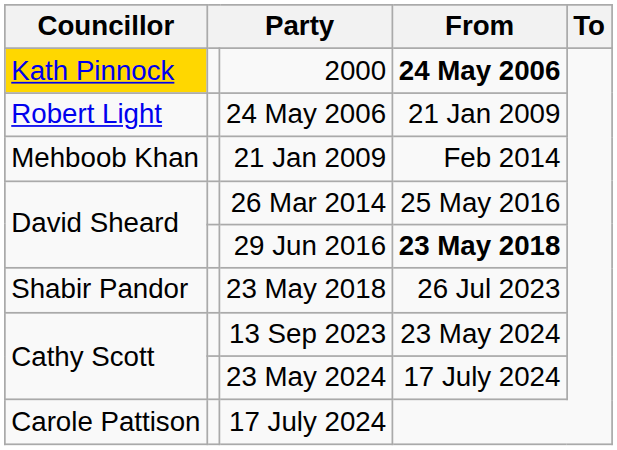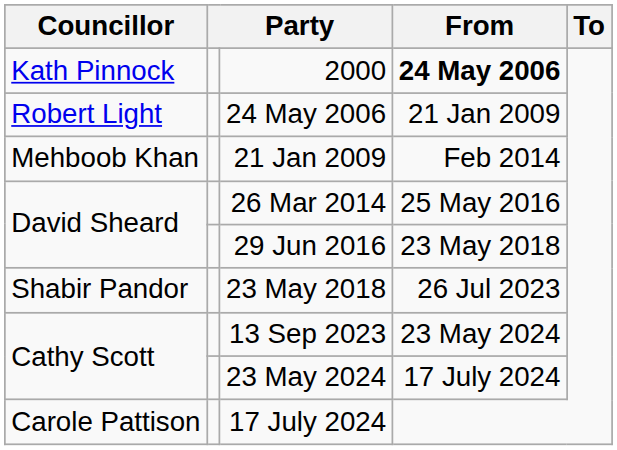(93, 70) gold background -> (93, 70) no background
(480, 245) bold -> (480, 245) normal
